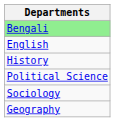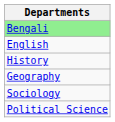(57, 77) Political Science -> (34, 77) Geography
(34, 109) Geography -> (57, 109) Political Science
